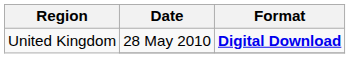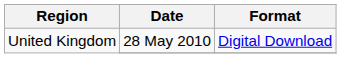(280, 40) bold -> (275, 40) normal
